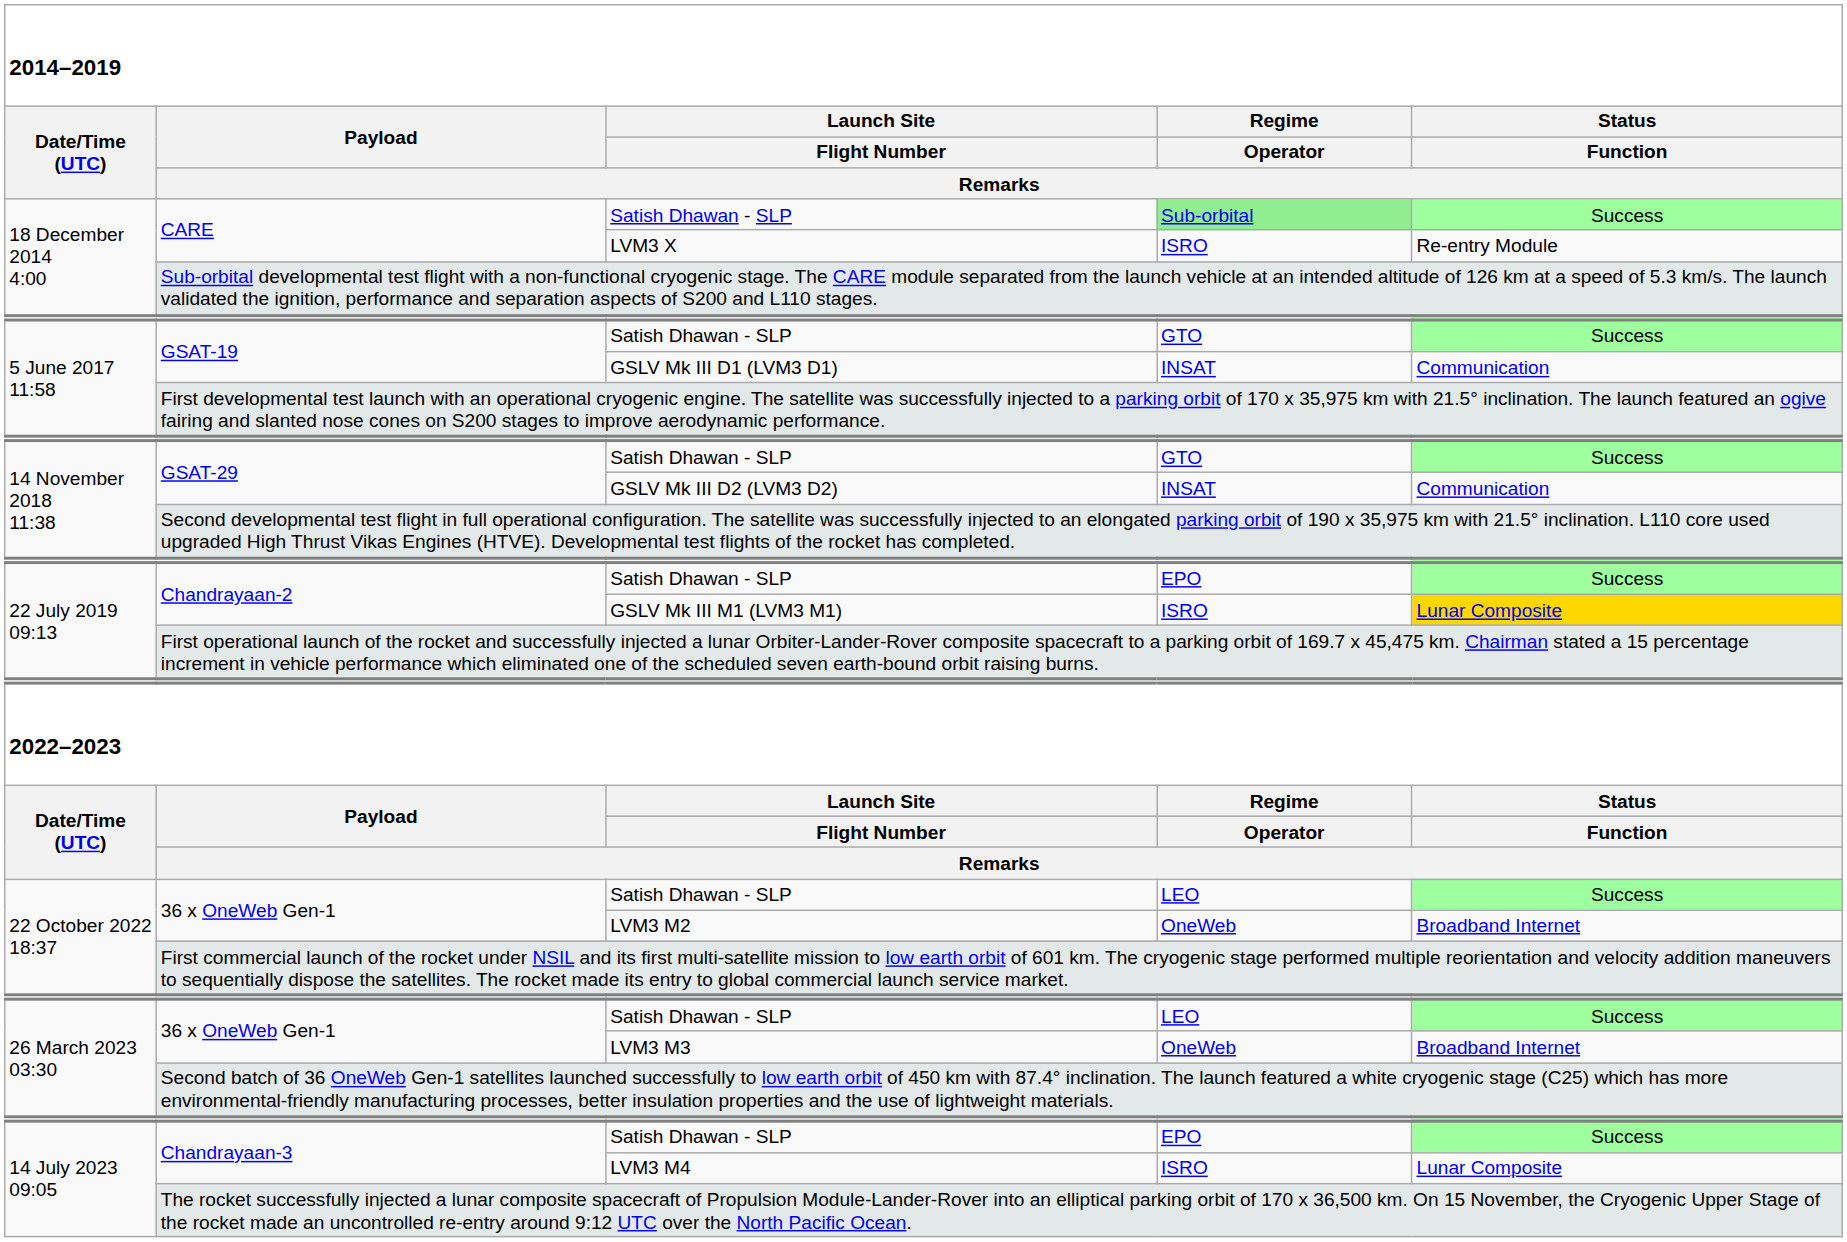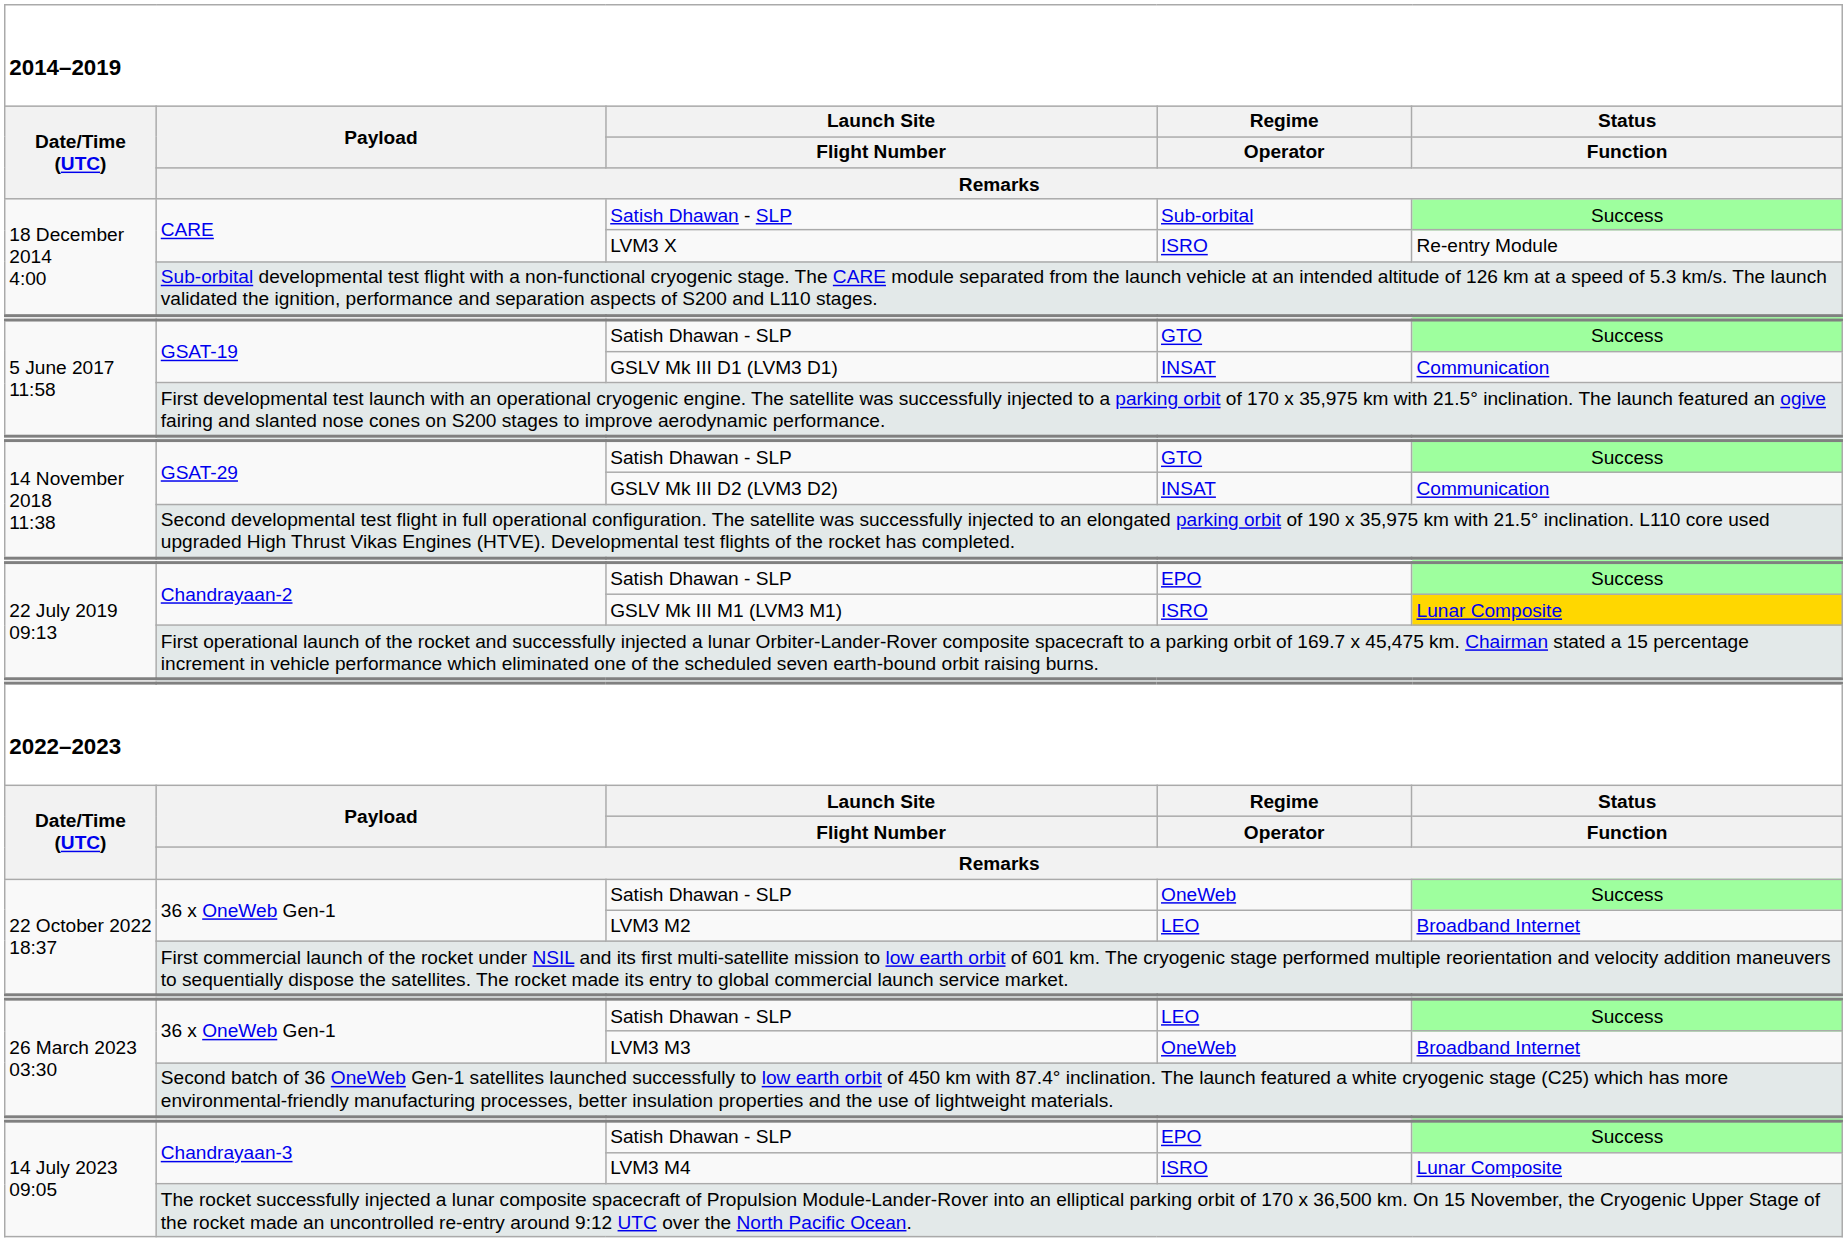(1207, 215) lightgreen background -> (1207, 215) no background
(1180, 894) LEO -> (1199, 894) OneWeb
(1199, 925) OneWeb -> (1180, 925) LEO
